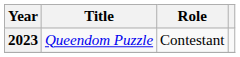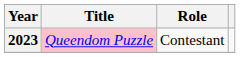(99, 40) no background -> (99, 40) pink background
